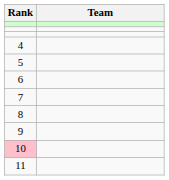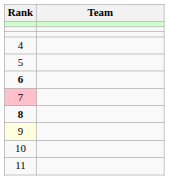(20, 79) normal -> (20, 79) bold
(20, 97) no background -> (20, 97) pink background
(20, 114) normal -> (20, 114) bold
(20, 131) no background -> (20, 131) lightyellow background
(20, 148) pink background -> (20, 148) no background
